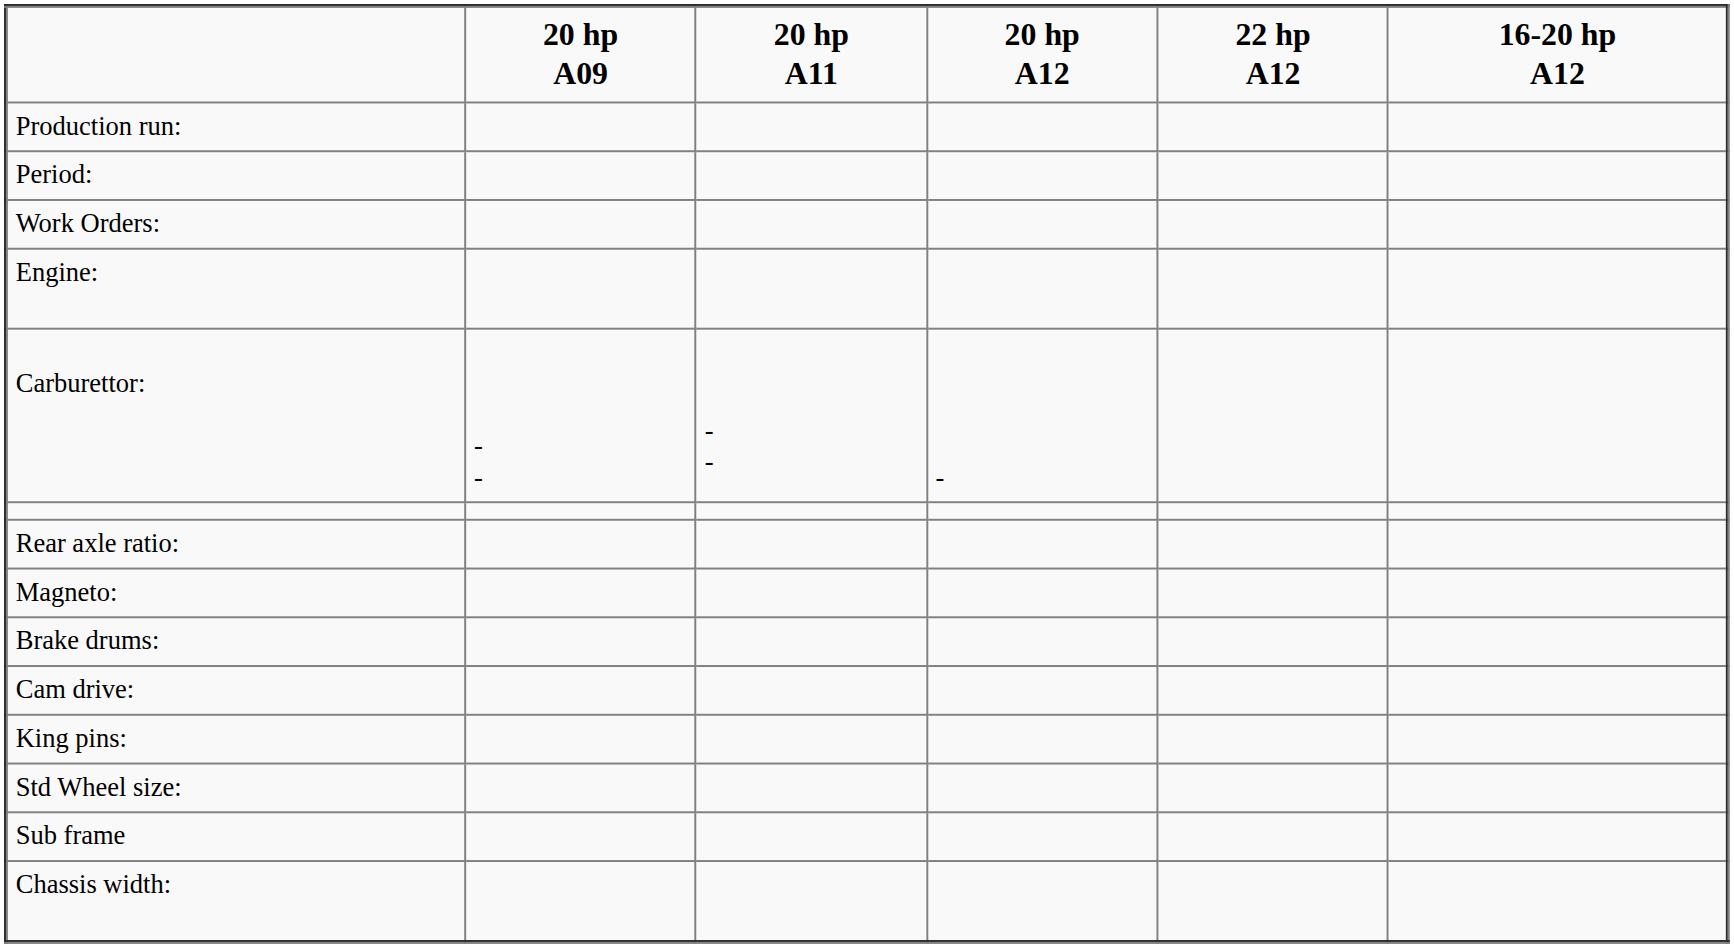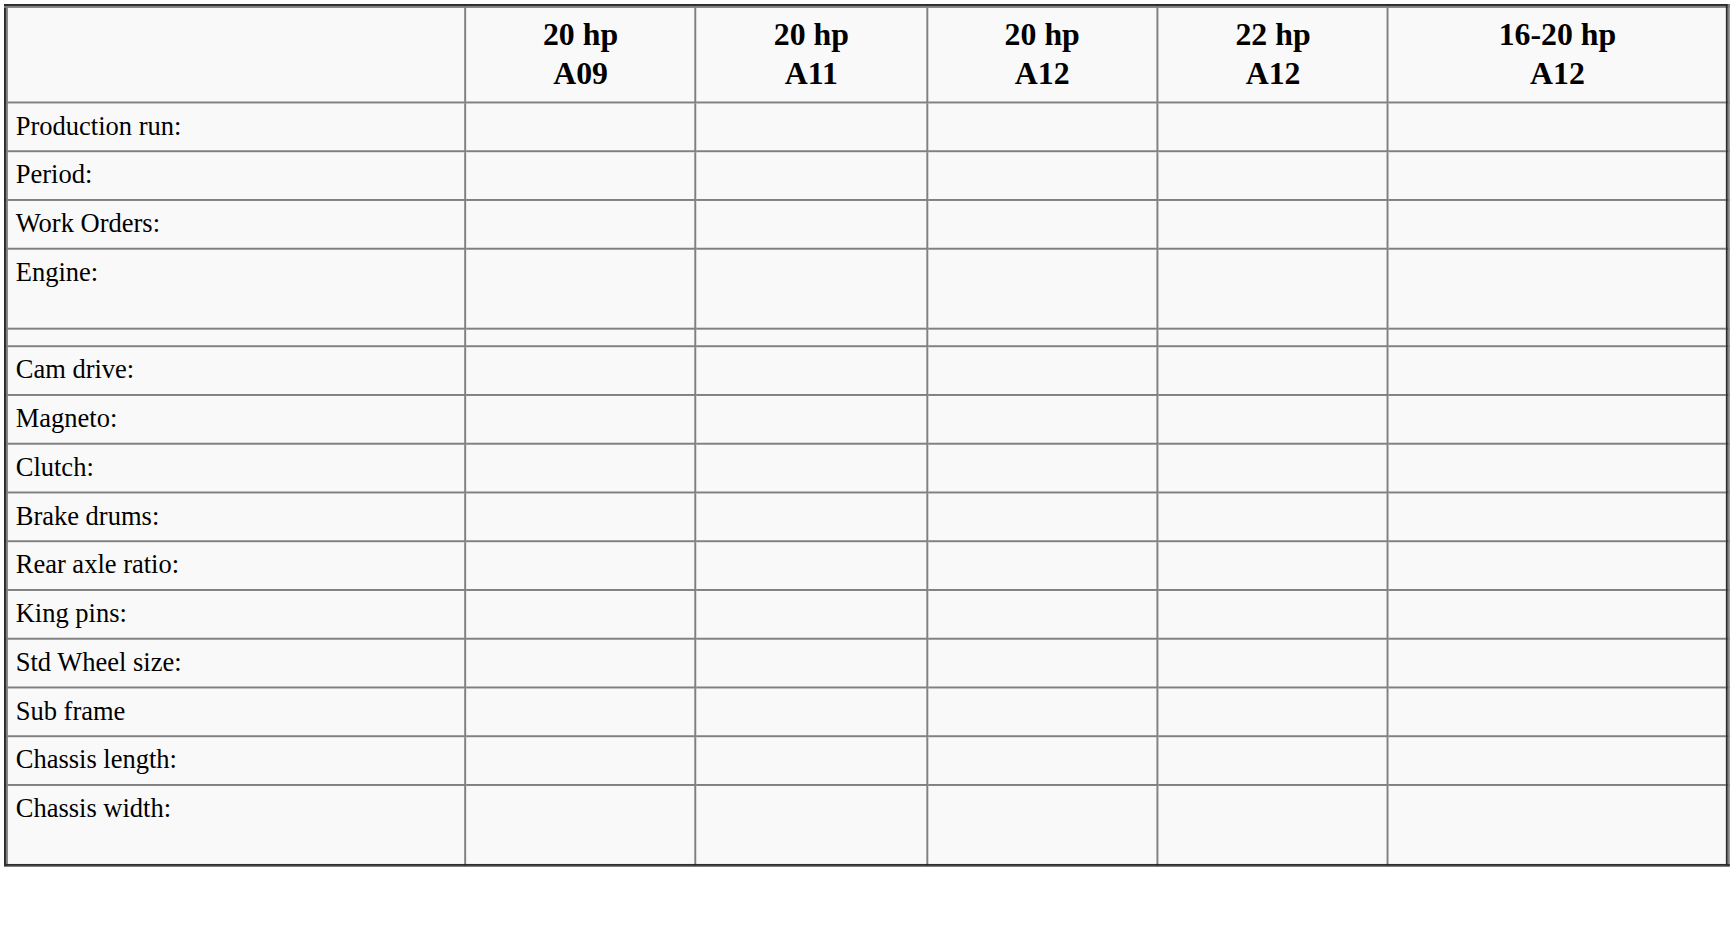- row: (80, 383)
rows swapped: (75, 689) <-> (97, 543)
+ row: (55, 467)
+ row: (96, 759)
